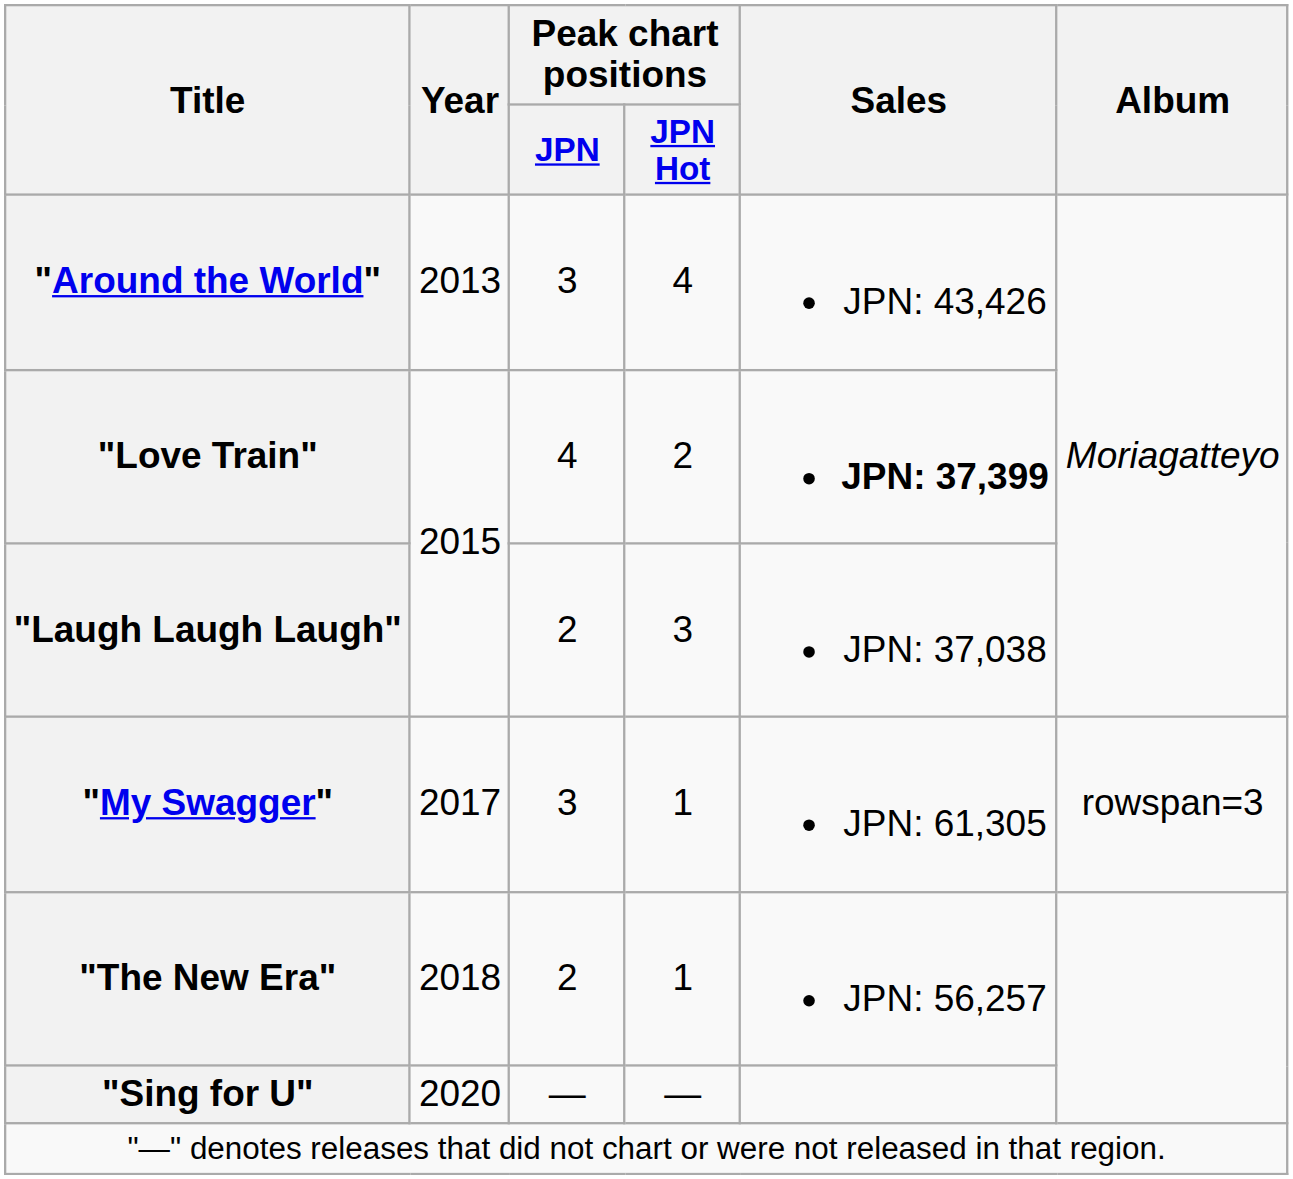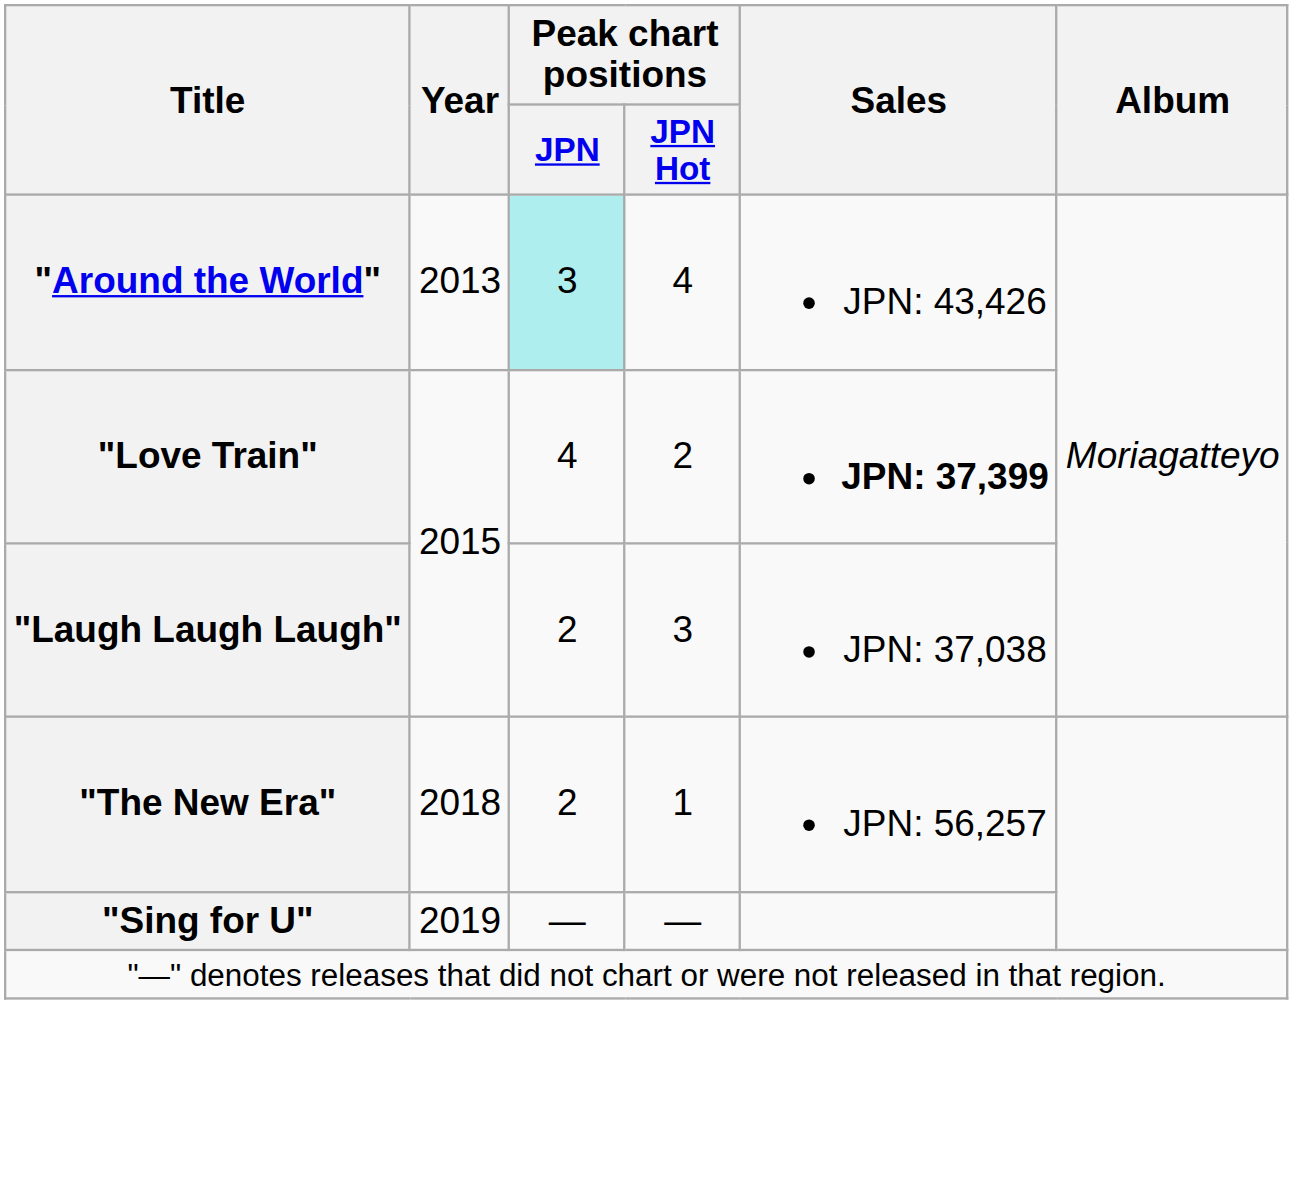(567, 281) no background -> (567, 281) paleturquoise background
- row: (208, 803)
(460, 1094) 2020 -> (460, 919) 2019
